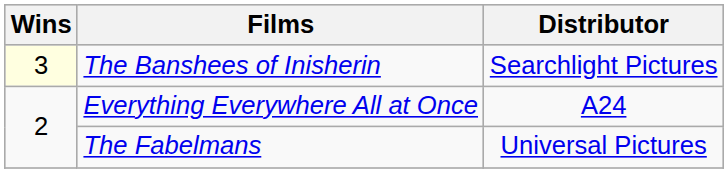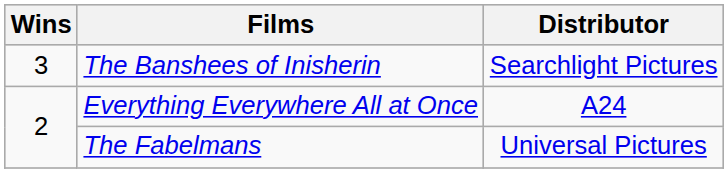(41, 65) lightyellow background -> (41, 65) no background
